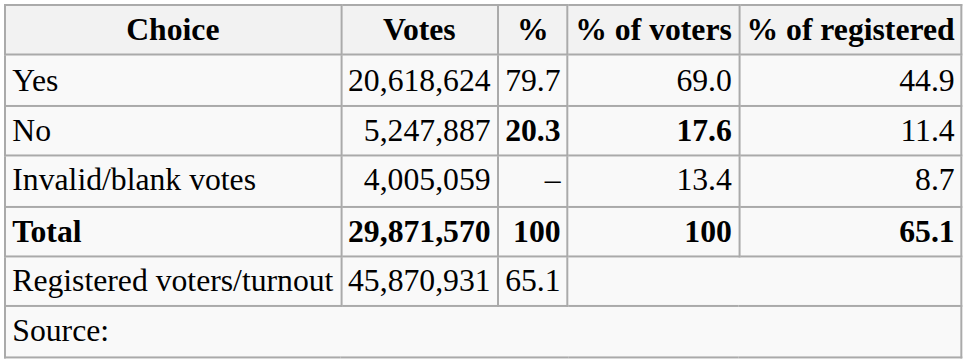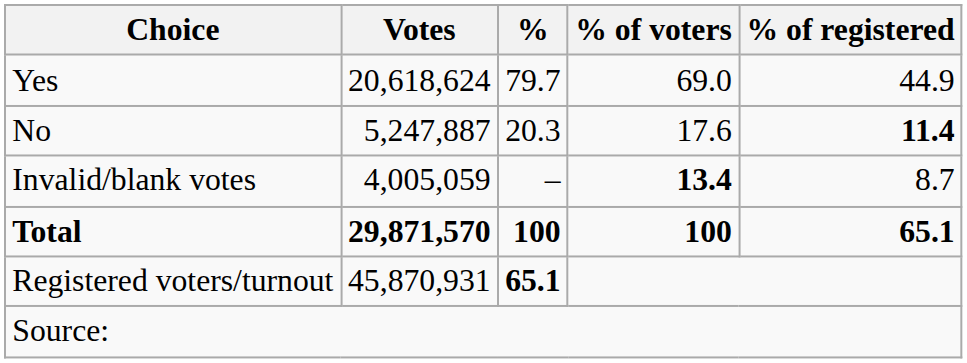(533, 130) bold -> (533, 130) normal
(704, 130) bold -> (704, 130) normal
(928, 130) normal -> (928, 130) bold
(704, 180) normal -> (704, 180) bold
(533, 280) normal -> (533, 280) bold
